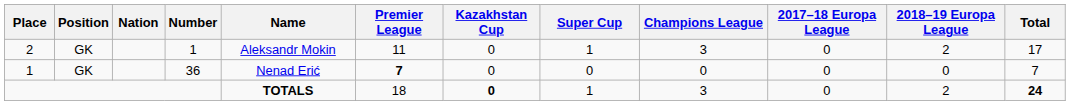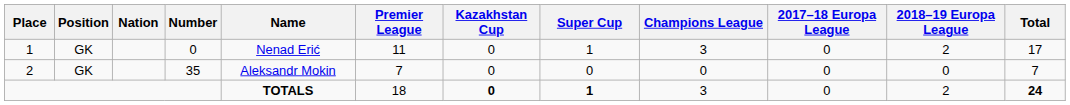(30, 50) 2 -> (30, 50) 1
(193, 50) 1 -> (193, 50) 0
(288, 50) Aleksandr Mokin -> (288, 50) Nenad Erić
(30, 70) 1 -> (30, 70) 2
(193, 70) 36 -> (193, 70) 35
(288, 70) Nenad Erić -> (288, 70) Aleksandr Mokin
(399, 70) bold -> (399, 70) normal
(590, 91) normal -> (590, 91) bold
